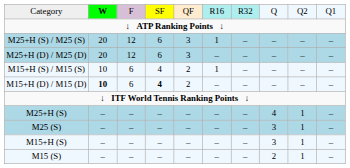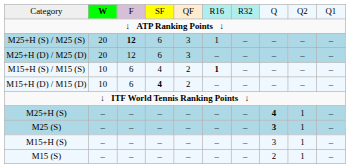(131, 41) normal -> (131, 41) bold
(217, 70) normal -> (217, 70) bold
(103, 84) bold -> (103, 84) normal
(274, 113) normal -> (274, 113) bold
(274, 128) normal -> (274, 128) bold
